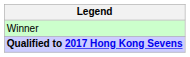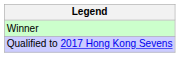(95, 44) bold -> (90, 44) normal
